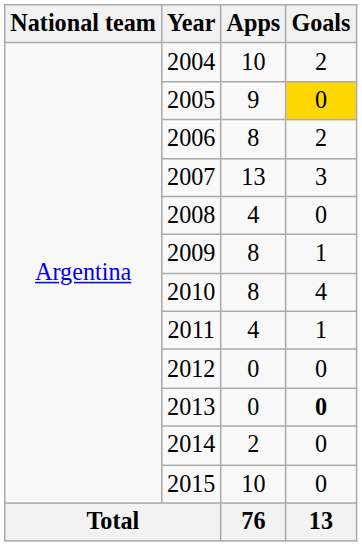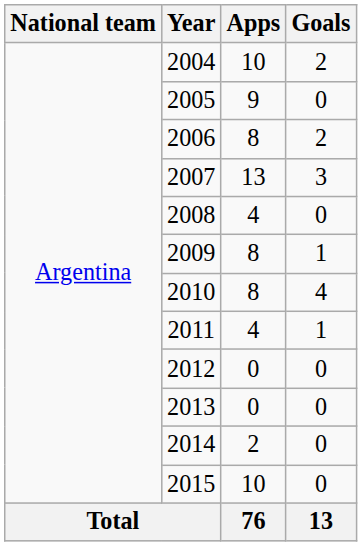(321, 100) gold background -> (321, 100) no background
(321, 406) bold -> (321, 406) normal
